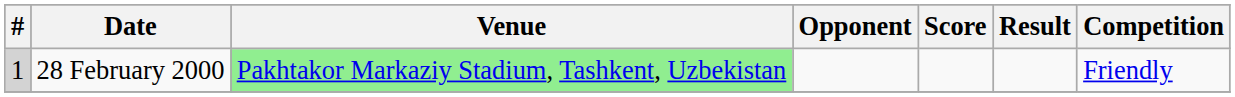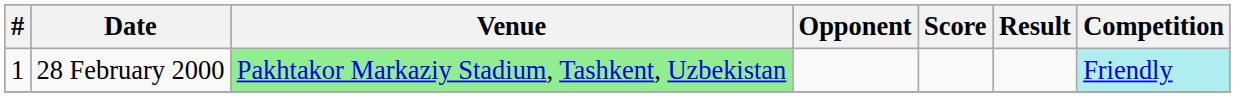(18, 70) lightgrey background -> (18, 70) no background
(1128, 70) no background -> (1128, 70) paleturquoise background
